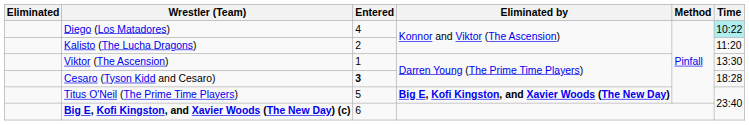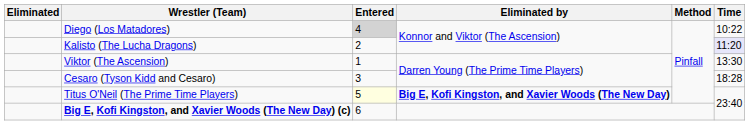(358, 29) no background -> (358, 29) lightgrey background
(729, 29) paleturquoise background -> (729, 29) no background
(729, 45) no background -> (729, 45) lavender background
(358, 78) bold -> (358, 78) normal
(358, 95) no background -> (358, 95) lightyellow background
